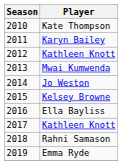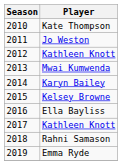(73, 40) Karyn Bailey -> (66, 40) Jo Weston
(66, 82) Jo Weston -> (73, 82) Karyn Bailey
